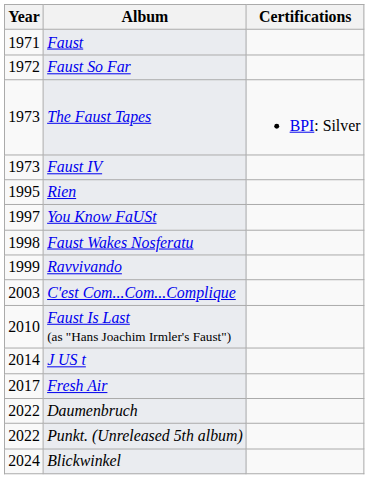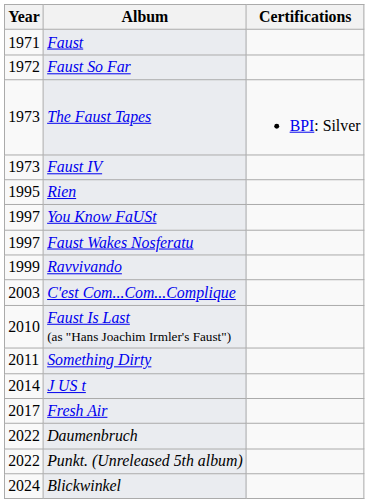(24, 242) 1998 -> (24, 242) 1997
+ row: (99, 360)
